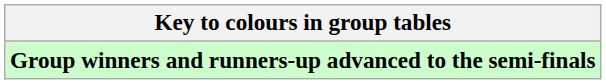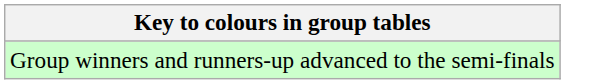(303, 59) bold -> (282, 59) normal
